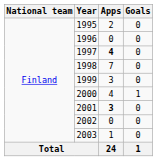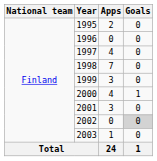(111, 53) bold -> (111, 53) normal
(111, 108) bold -> (111, 108) normal
(138, 121) no background -> (138, 121) lightgrey background
